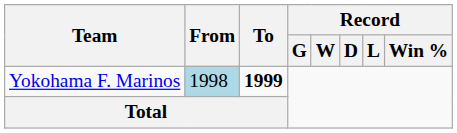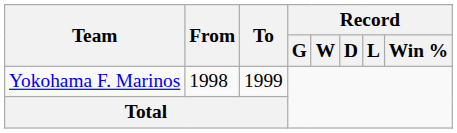(209, 81) lightblue background -> (209, 81) no background
(263, 81) bold -> (263, 81) normal
